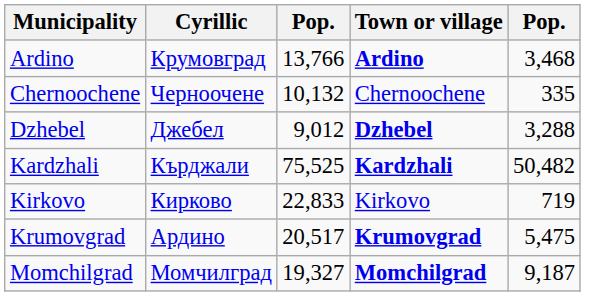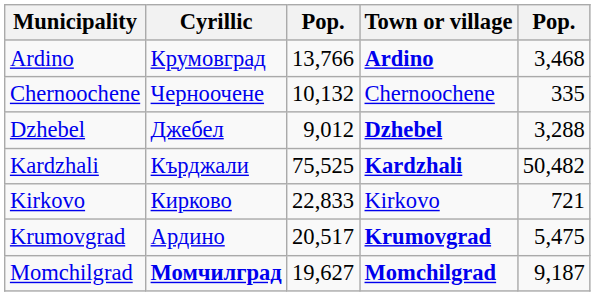(558, 201) 719 -> (568, 201) 721
(211, 272) normal -> (216, 272) bold
(313, 272) 19,327 -> (323, 272) 19,627
